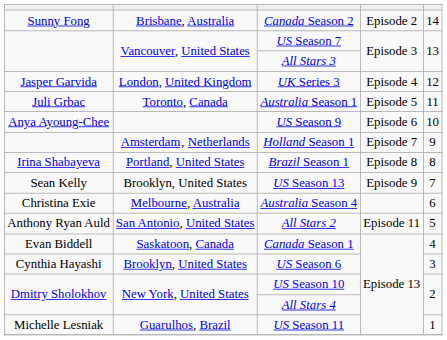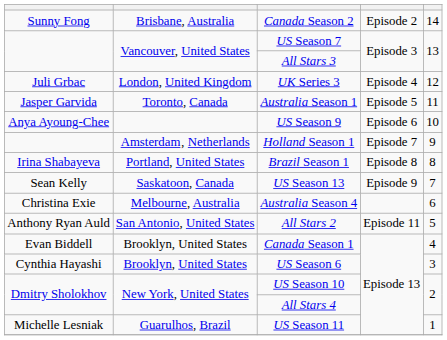(59, 81) Jasper Garvida -> (59, 81) Juli Grbac
(59, 101) Juli Grbac -> (59, 101) Jasper Garvida
(185, 182) Brooklyn, United States -> (185, 182) Saskatoon, Canada
(185, 243) Saskatoon, Canada -> (185, 243) Brooklyn, United States
